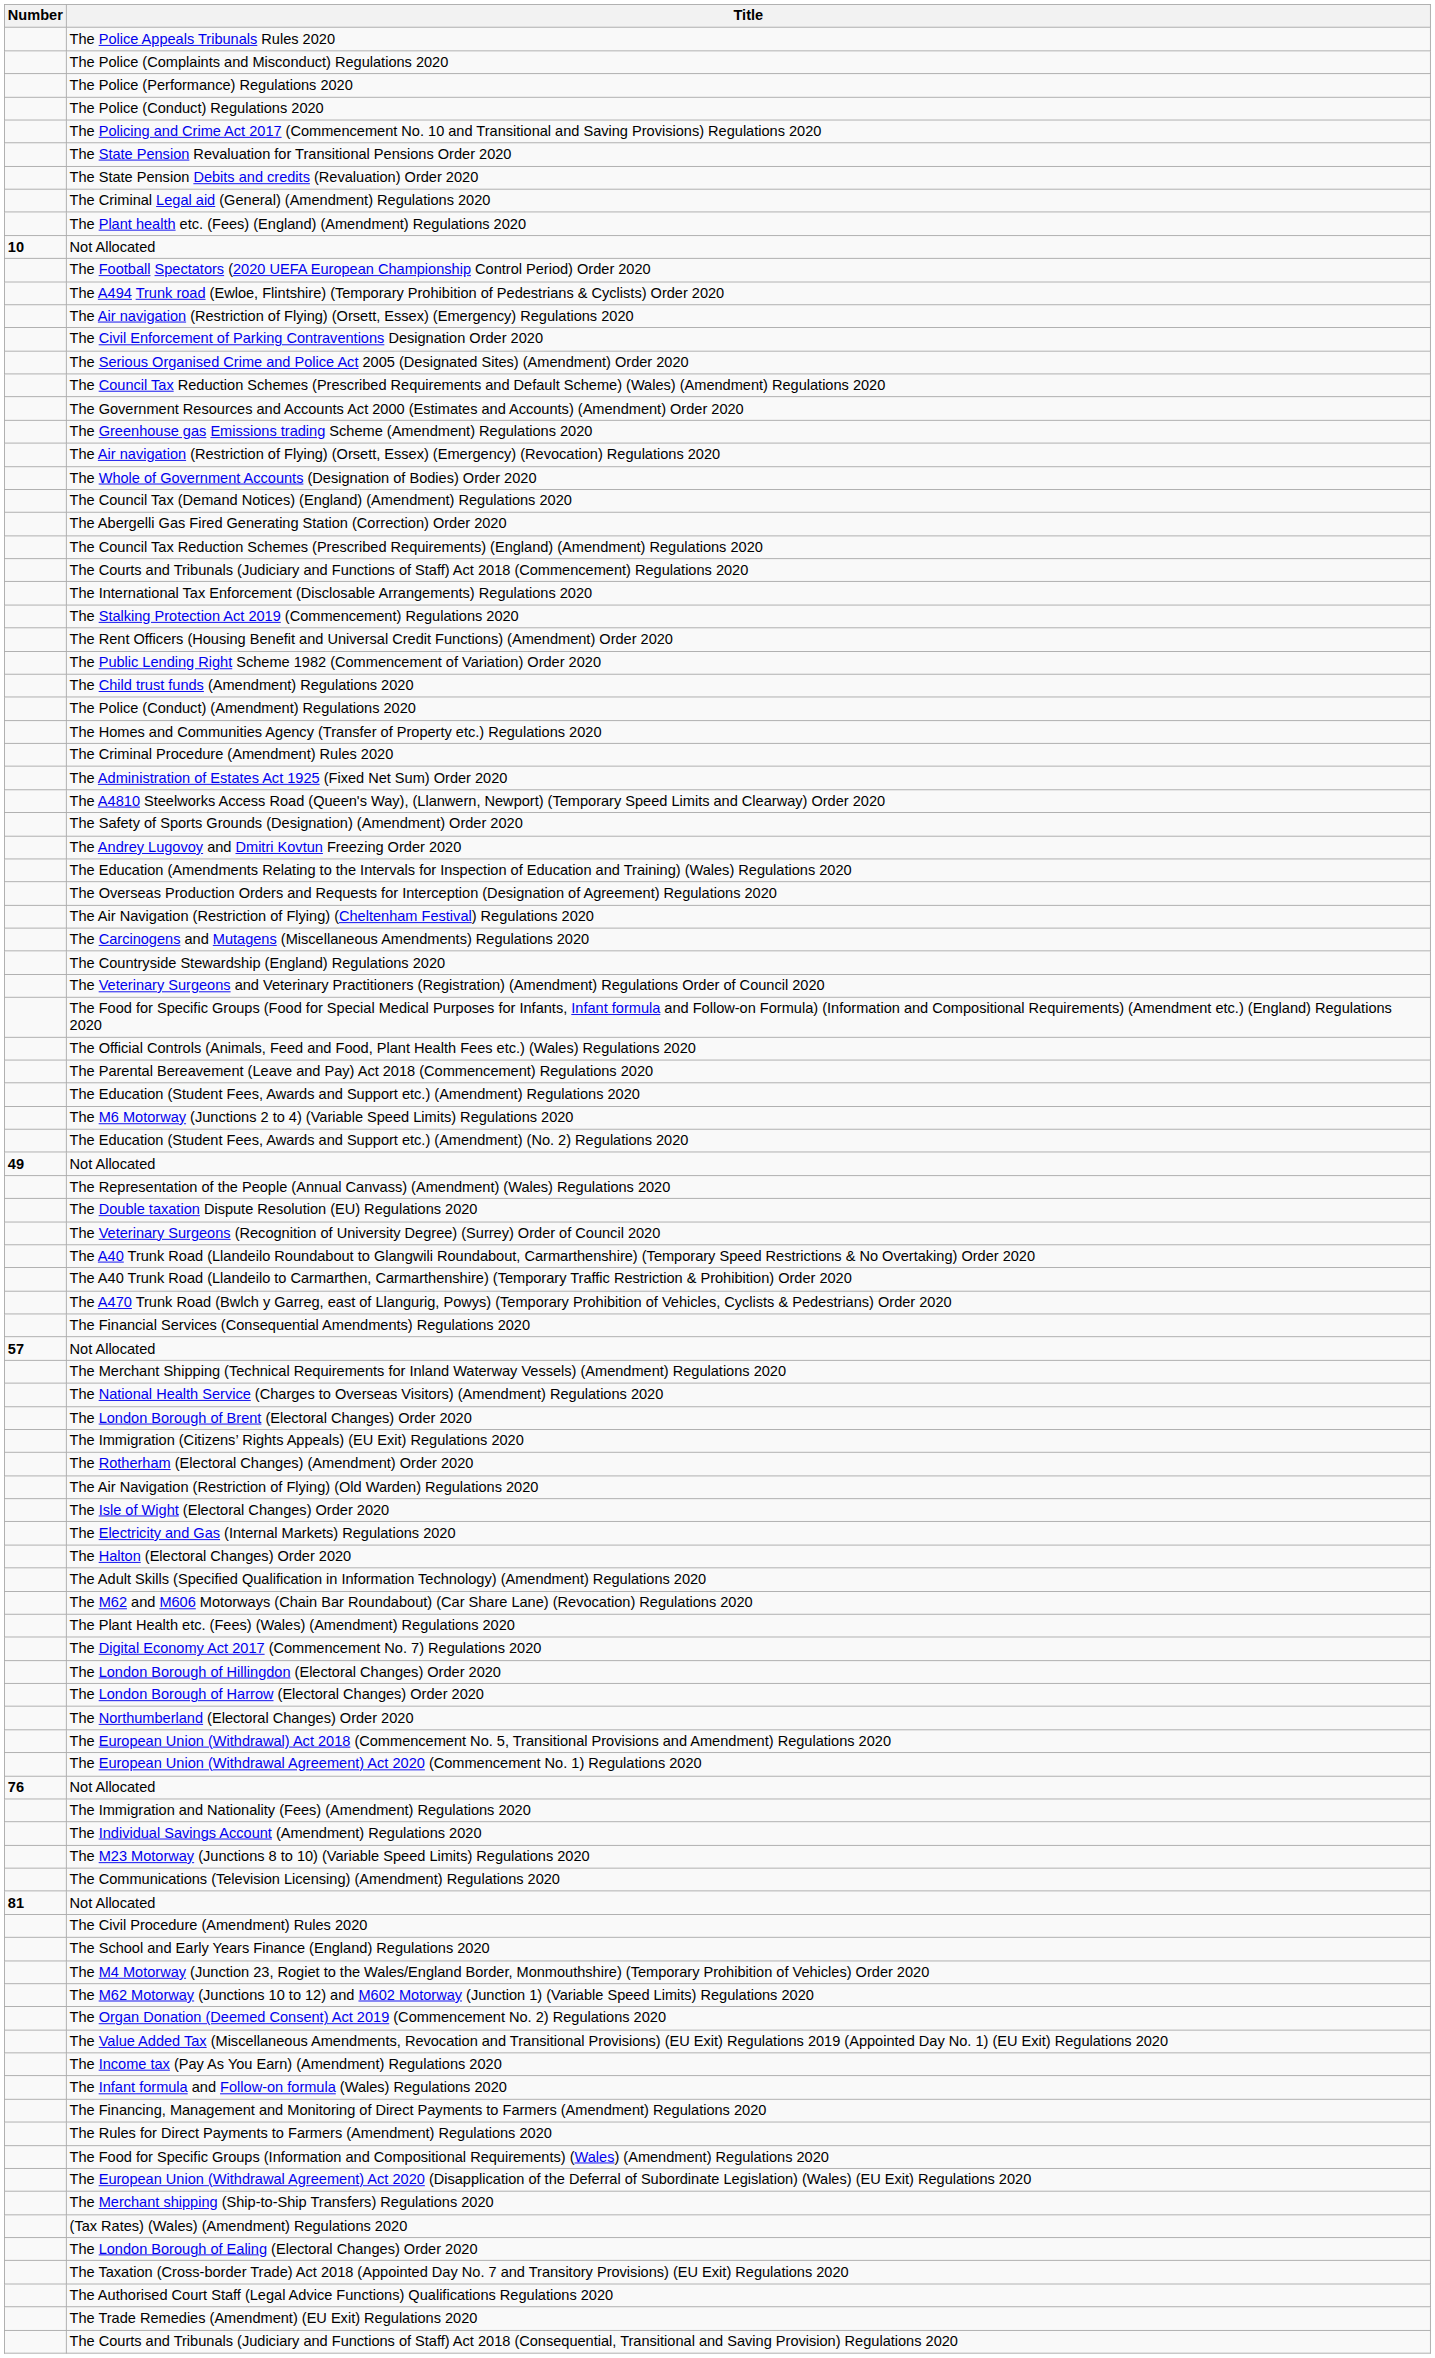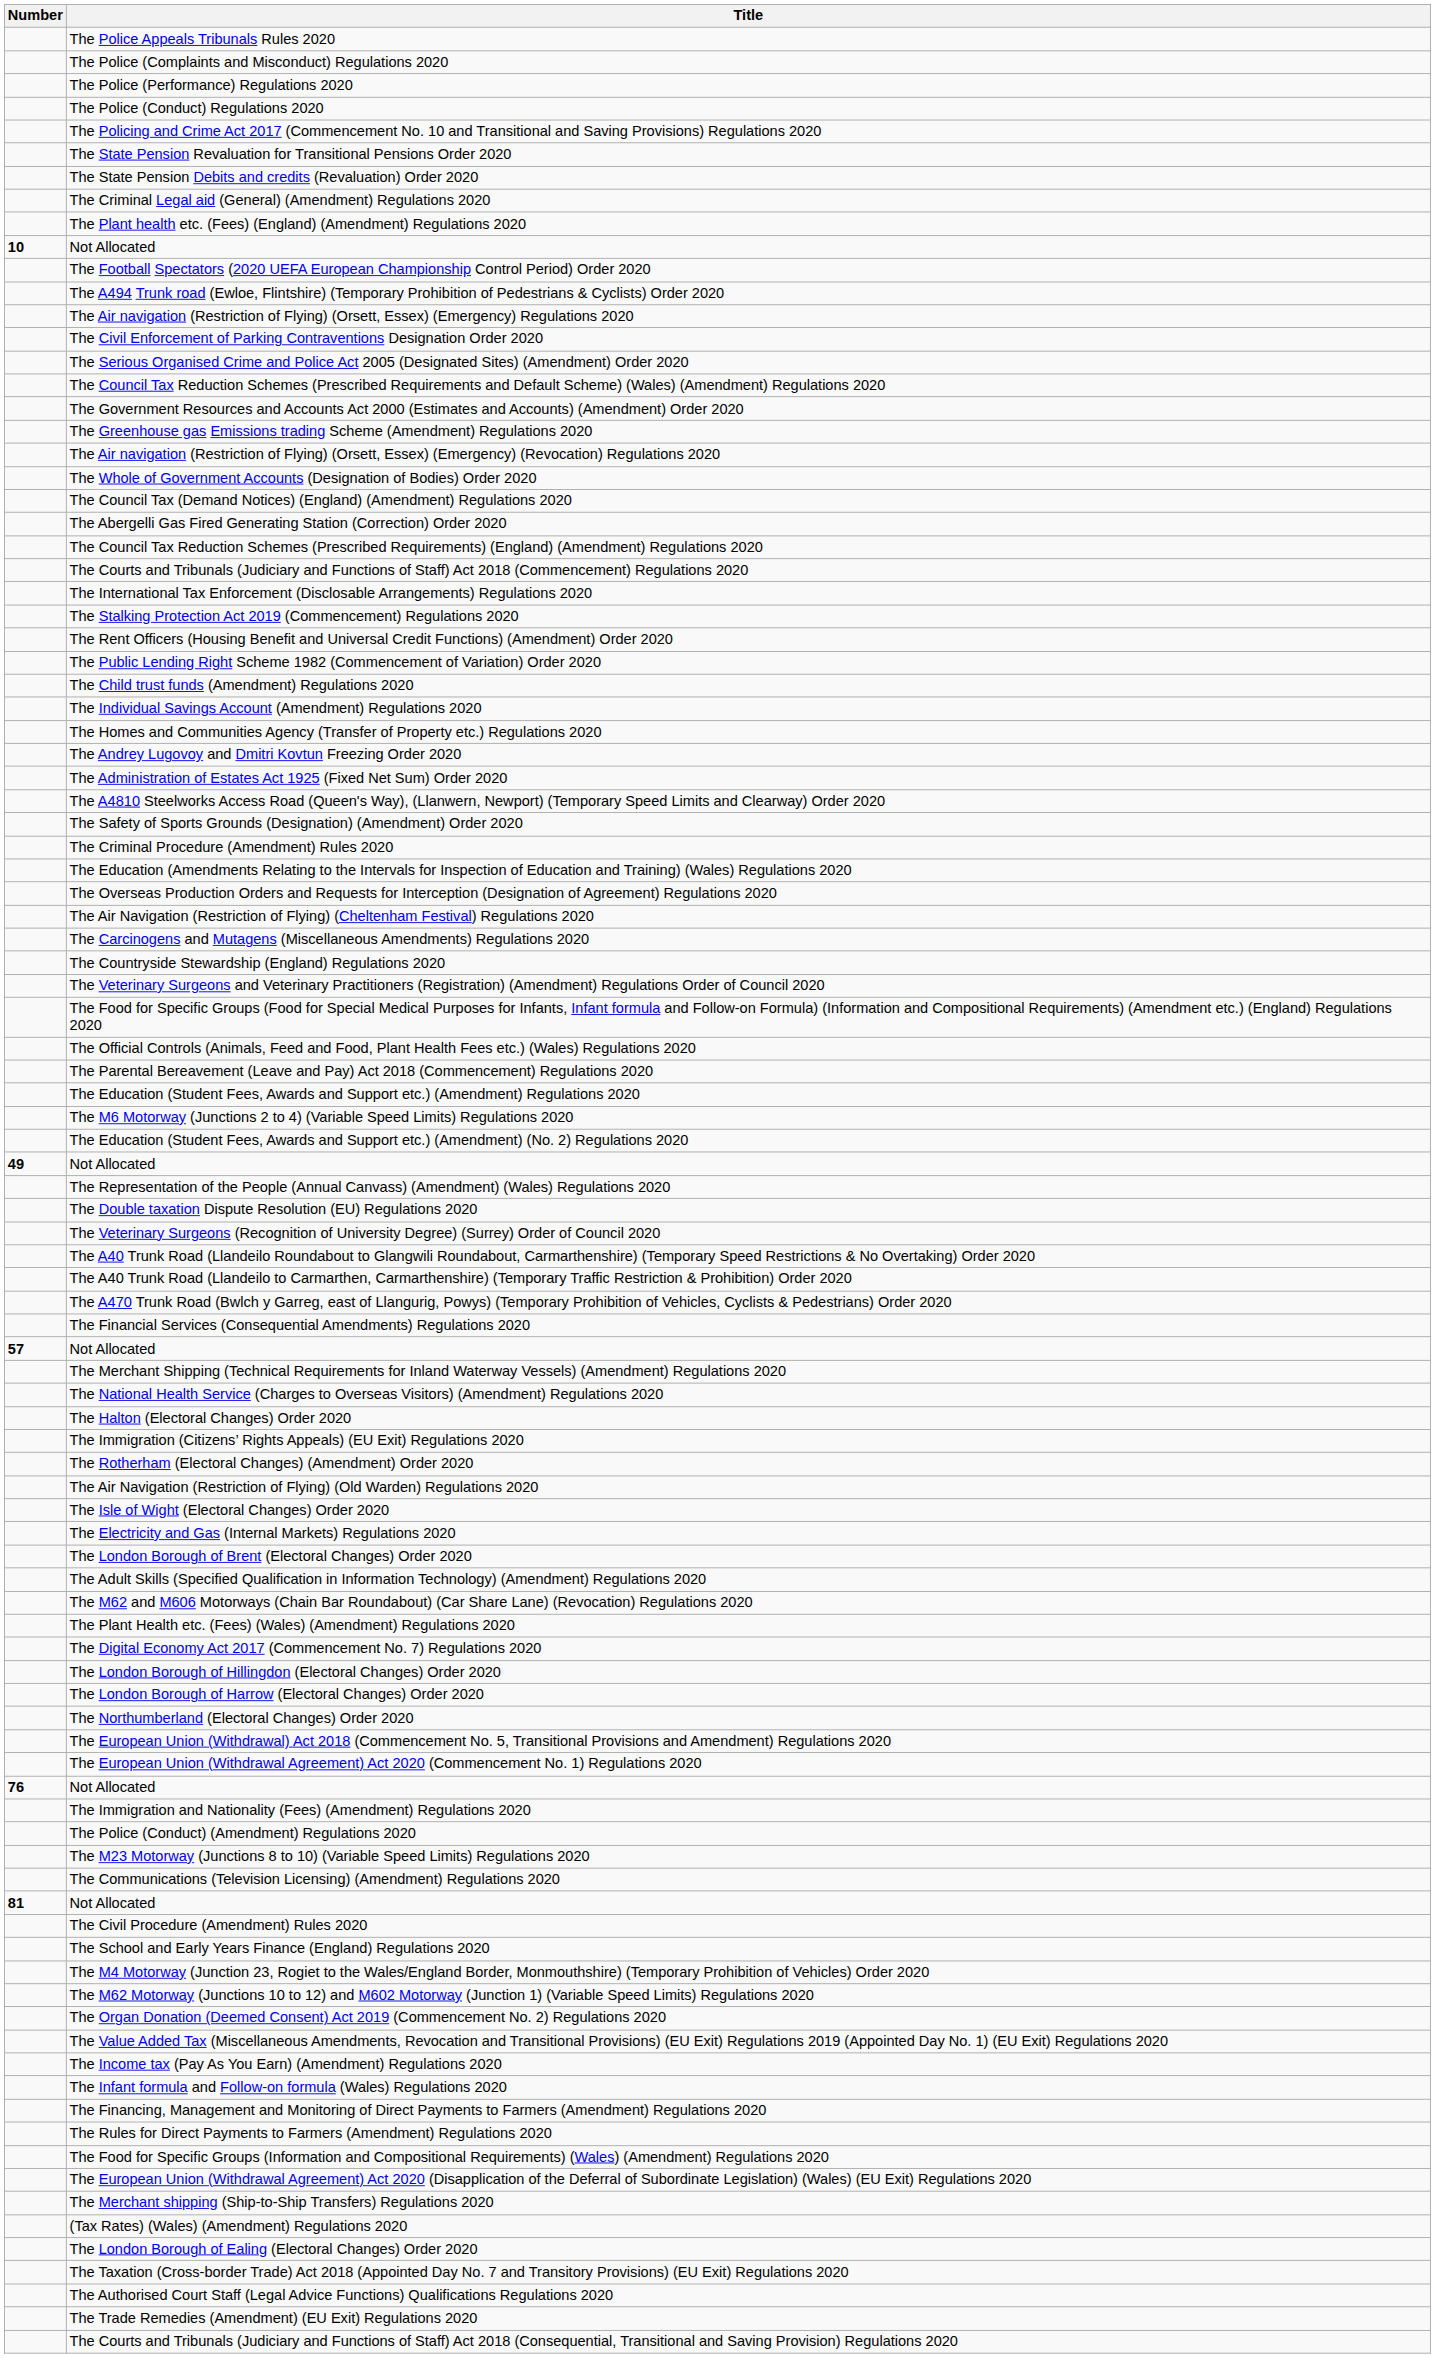(243, 708) The Police (Conduct) (Amendment) Regulations 2020 -> (276, 708) The Individual Savings Account (Amendment) Regulations 2020
(231, 754) The Criminal Procedure (Amendment) Rules 2020 -> (265, 754) The Andrey Lugovoy and Dmitri Kovtun Freezing Order 2020
(265, 847) The Andrey Lugovoy and Dmitri Kovtun Freezing Order 2020 -> (231, 847) The Criminal Procedure (Amendment) Rules 2020
(271, 1417) The London Borough of Brent (Electoral Changes) Order 2020 -> (210, 1417) The Halton (Electoral Changes) Order 2020
(210, 1556) The Halton (Electoral Changes) Order 2020 -> (271, 1556) The London Borough of Brent (Electoral Changes) Order 2020
(276, 1833) The Individual Savings Account (Amendment) Regulations 2020 -> (243, 1833) The Police (Conduct) (Amendment) Regulations 2020
